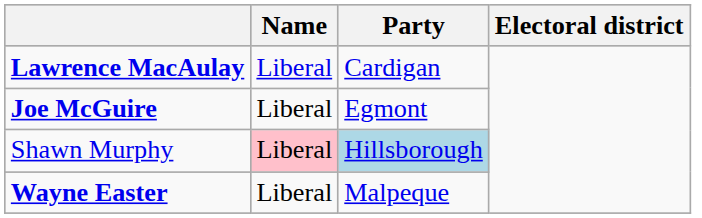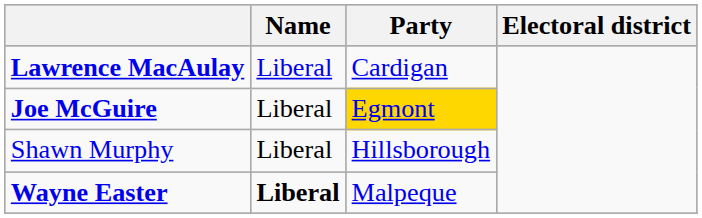(386, 108) no background -> (393, 108) gold background
(294, 150) pink background -> (294, 150) no background
(414, 150) lightblue background -> (421, 150) no background
(294, 191) normal -> (298, 191) bold
